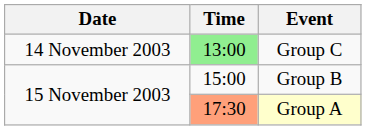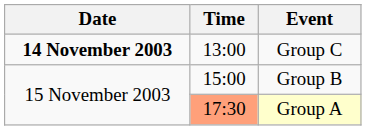(97, 49) normal -> (97, 49) bold
(224, 49) lightgreen background -> (224, 49) no background
